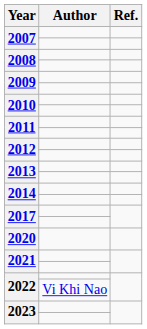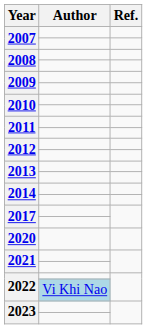(75, 290) no background -> (75, 290) lightblue background
